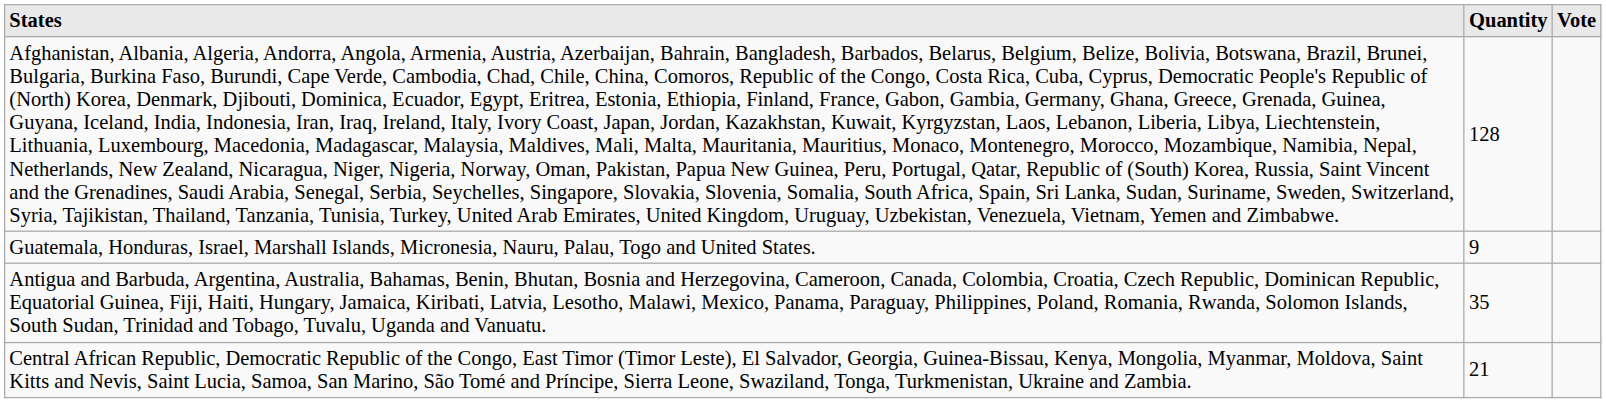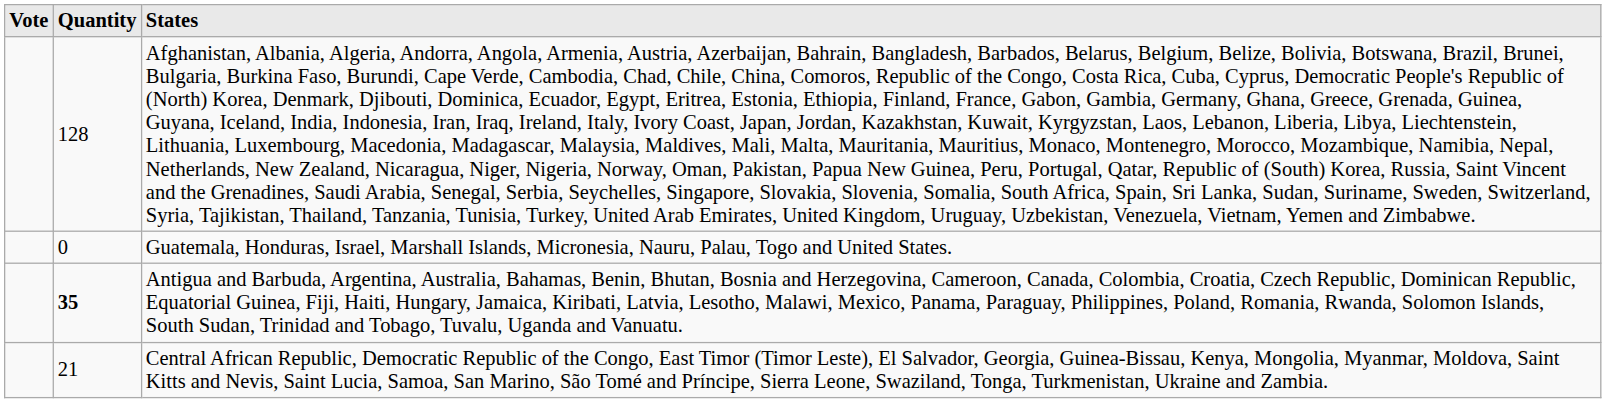columns swapped: (1577, 20) <-> (36, 20)
(1474, 246) 9 -> (63, 246) 0
(1479, 302) normal -> (68, 302) bold
